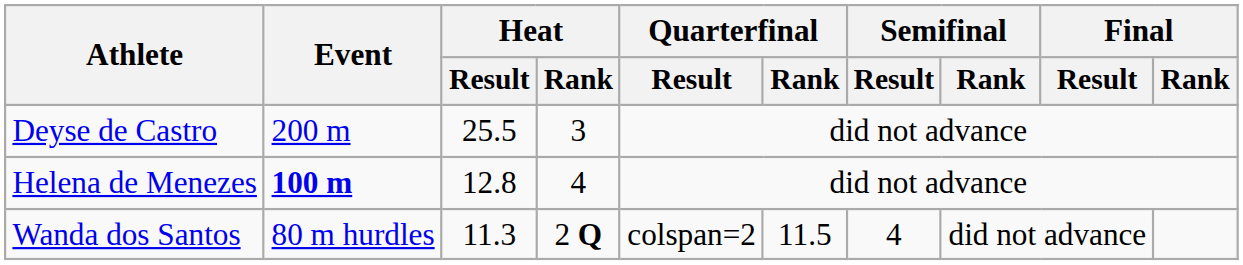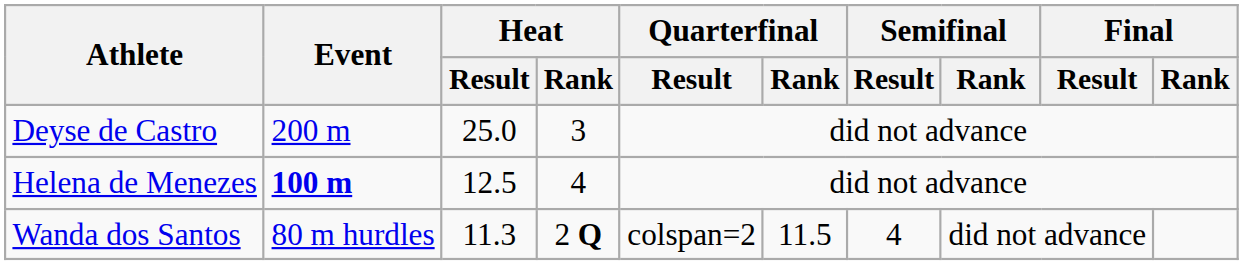(489, 130) 25.5 -> (489, 130) 25.0
(489, 182) 12.8 -> (489, 182) 12.5
